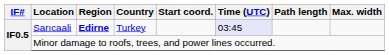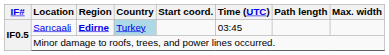(131, 27) no background -> (131, 27) lightblue background
(230, 27) lavender background -> (230, 27) no background
